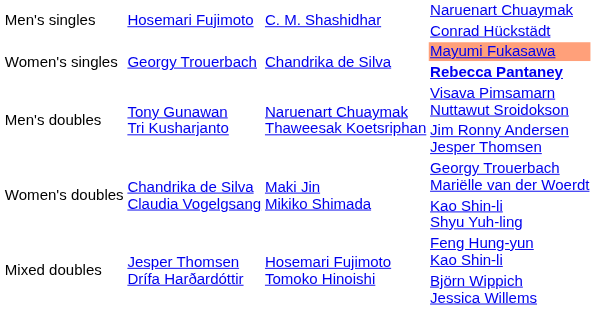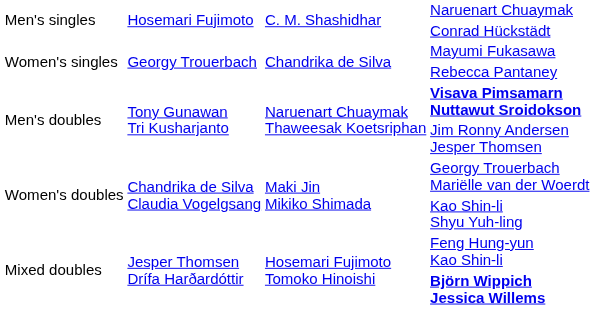(493, 51) lightsalmon background -> (493, 51) no background
(497, 72) bold -> (494, 72) normal
(499, 101) normal -> (506, 101) bold
(484, 289) normal -> (488, 289) bold
